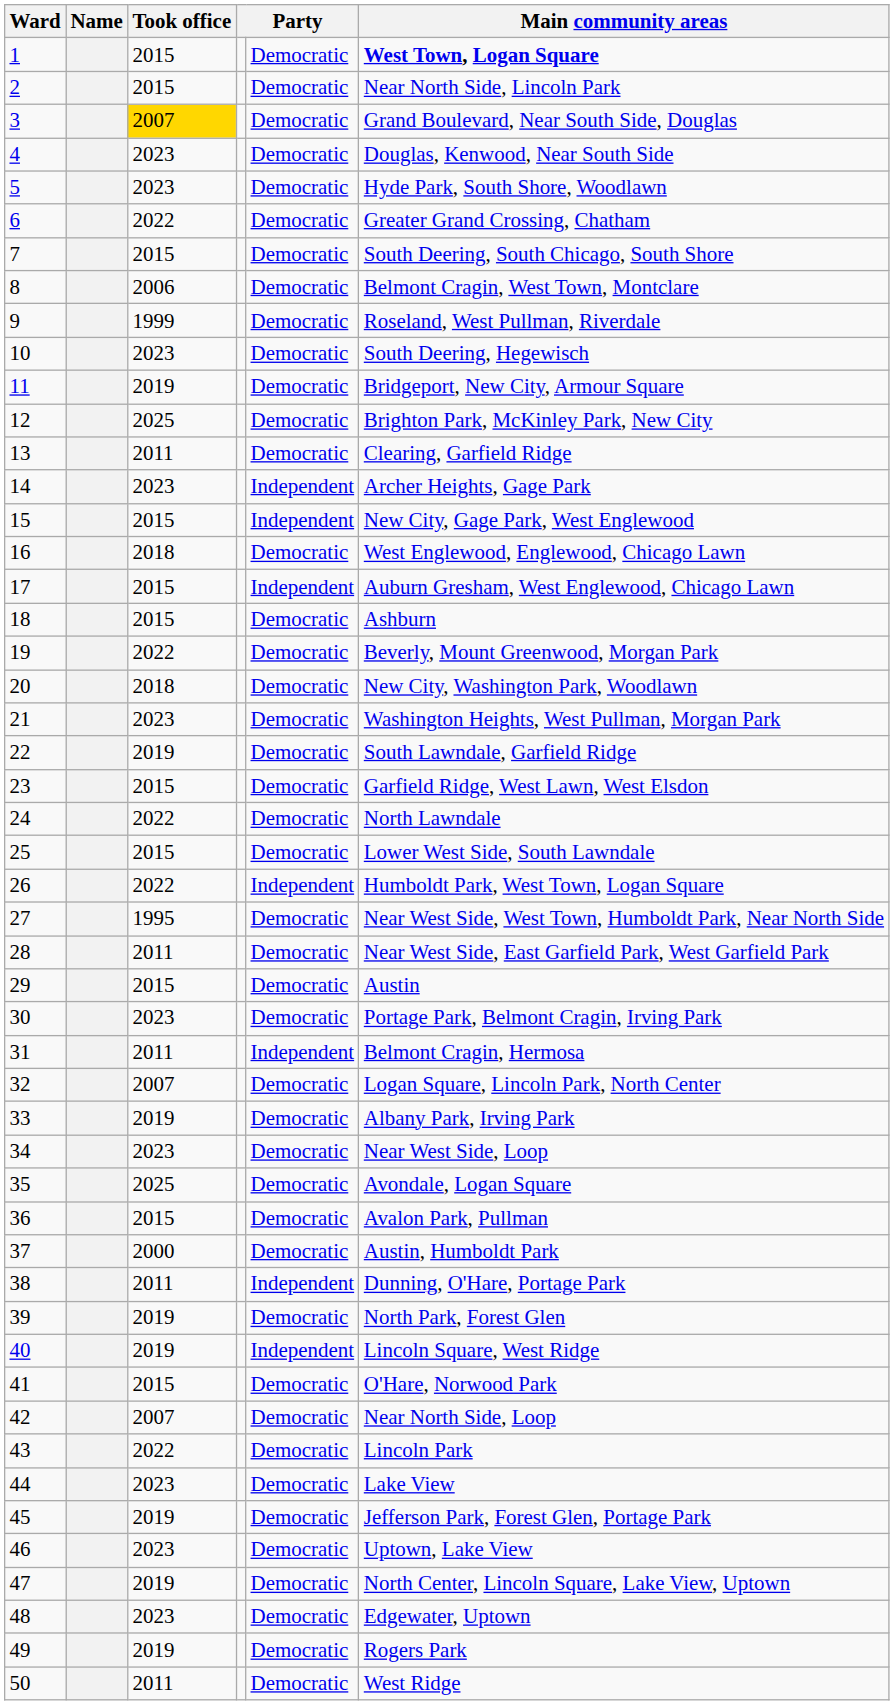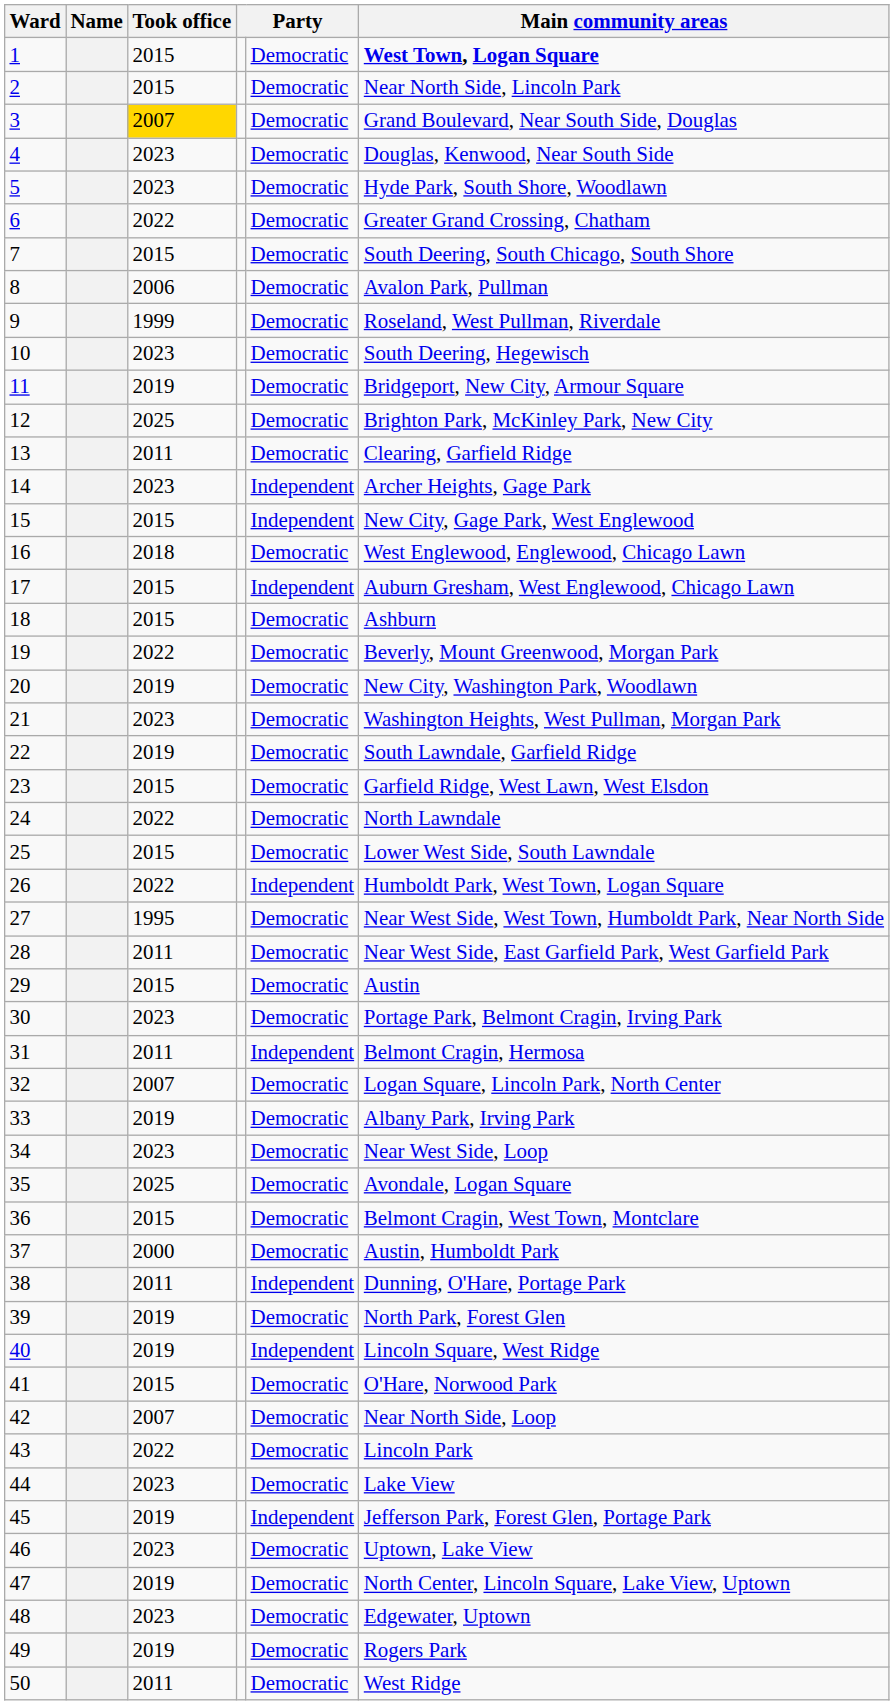(531, 287) Belmont Cragin, West Town, Montclare -> (456, 287) Avalon Park, Pullman
(153, 685) 2018 -> (153, 685) 2019
(456, 1217) Avalon Park, Pullman -> (531, 1217) Belmont Cragin, West Town, Montclare
(299, 1516) Democratic -> (302, 1516) Independent
